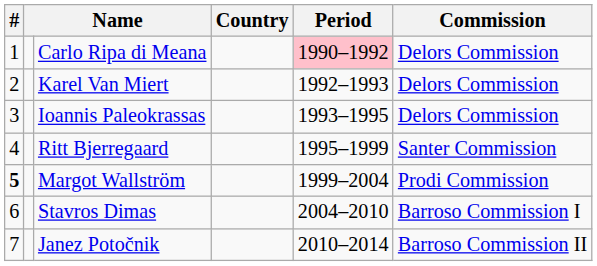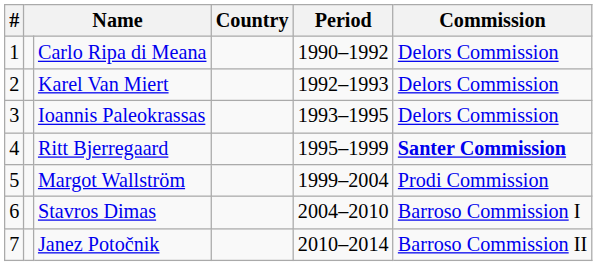(343, 52) pink background -> (343, 52) no background
(477, 148) normal -> (482, 148) bold
(14, 180) bold -> (14, 180) normal
